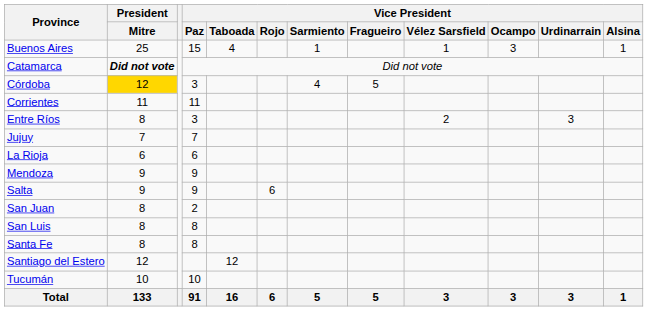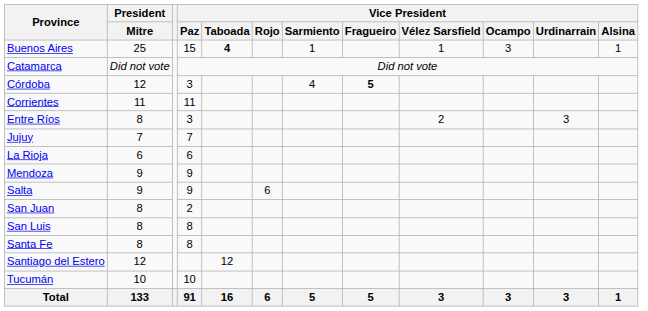(232, 48) normal -> (227, 48) bold
(142, 66) bold -> (140, 66) normal
(142, 84) gold background -> (140, 84) no background
(376, 84) normal -> (371, 84) bold
